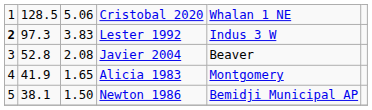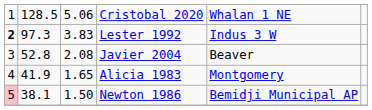(11, 95) no background -> (11, 95) pink background
